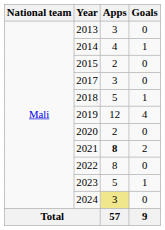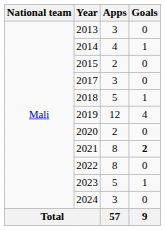(115, 149) bold -> (115, 149) normal
(145, 149) normal -> (145, 149) bold
(115, 200) khaki background -> (115, 200) no background
